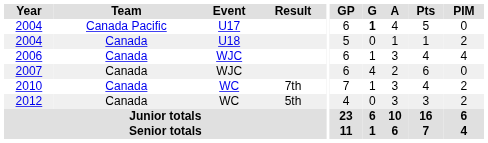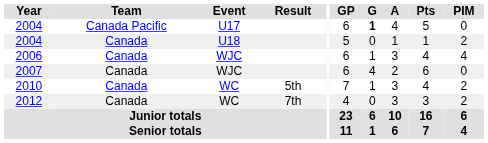(293, 86) 7th -> (293, 86) 5th
(293, 101) 5th -> (293, 101) 7th
